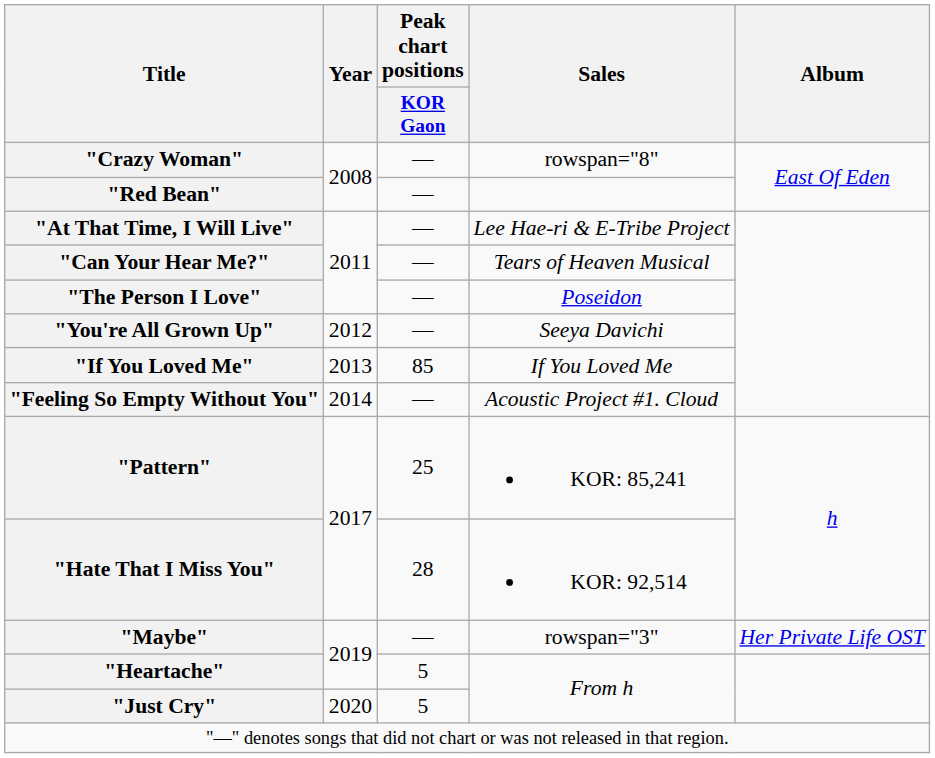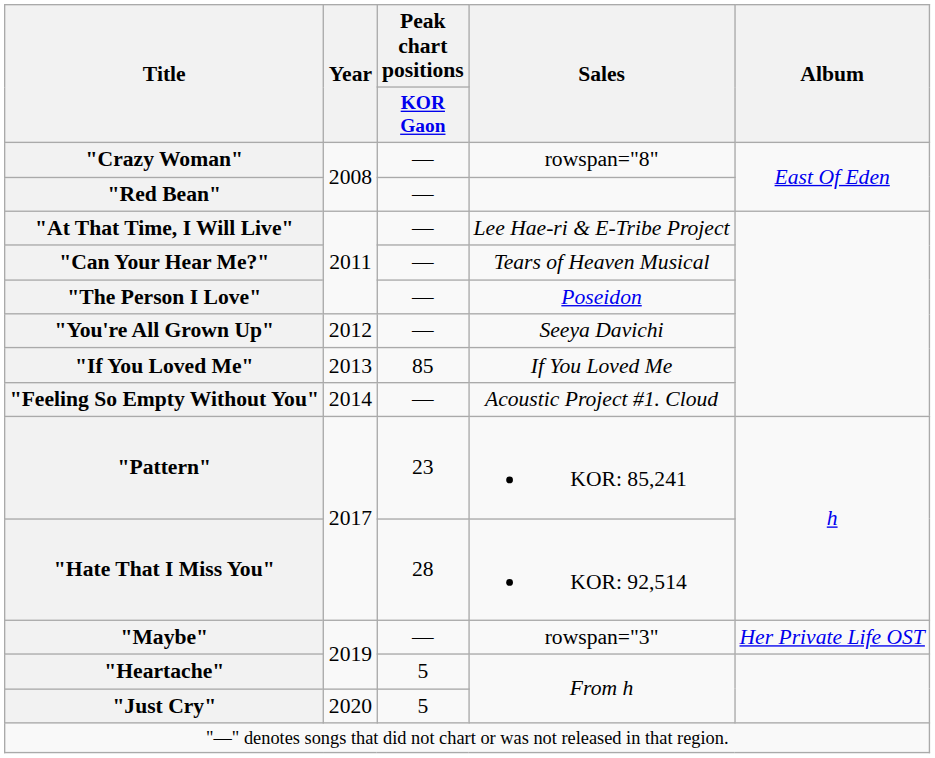(423, 467) 25 -> (423, 467) 23
